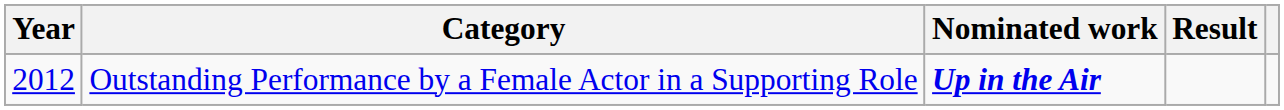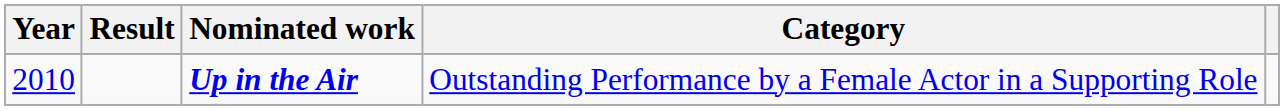columns swapped: (503, 29) <-> (1215, 29)
(44, 79) 2012 -> (44, 79) 2010
